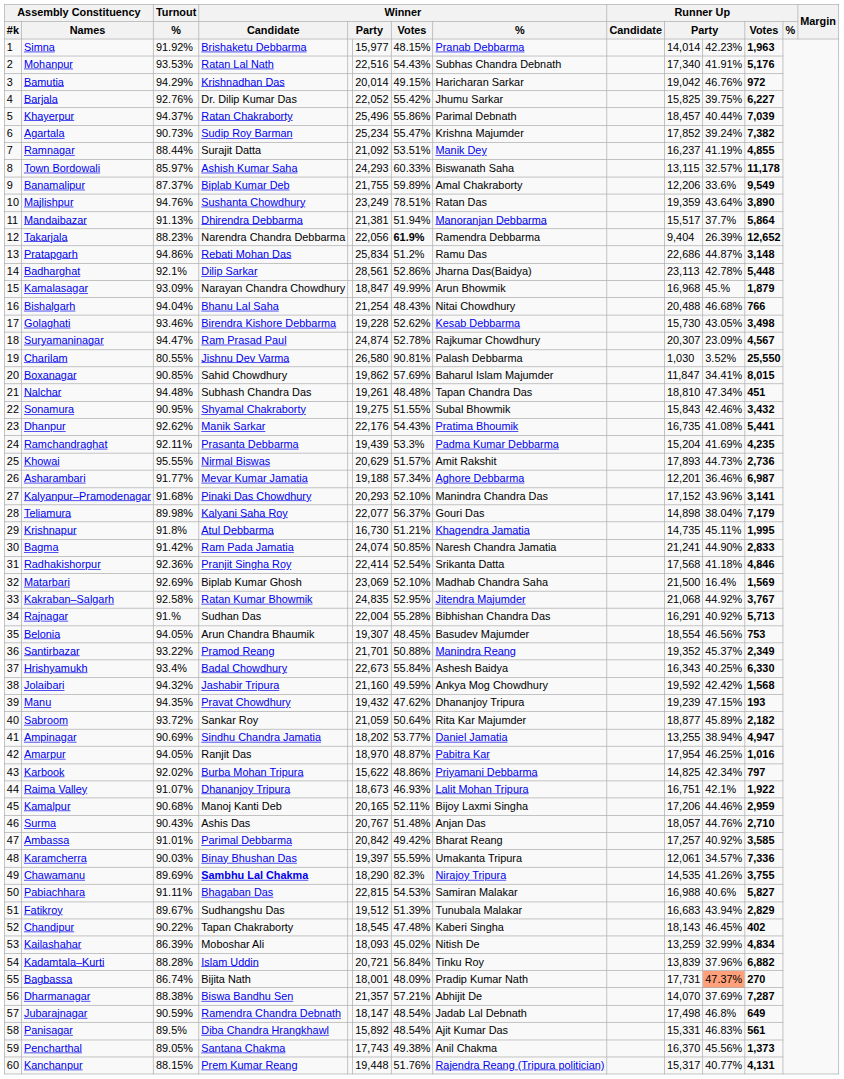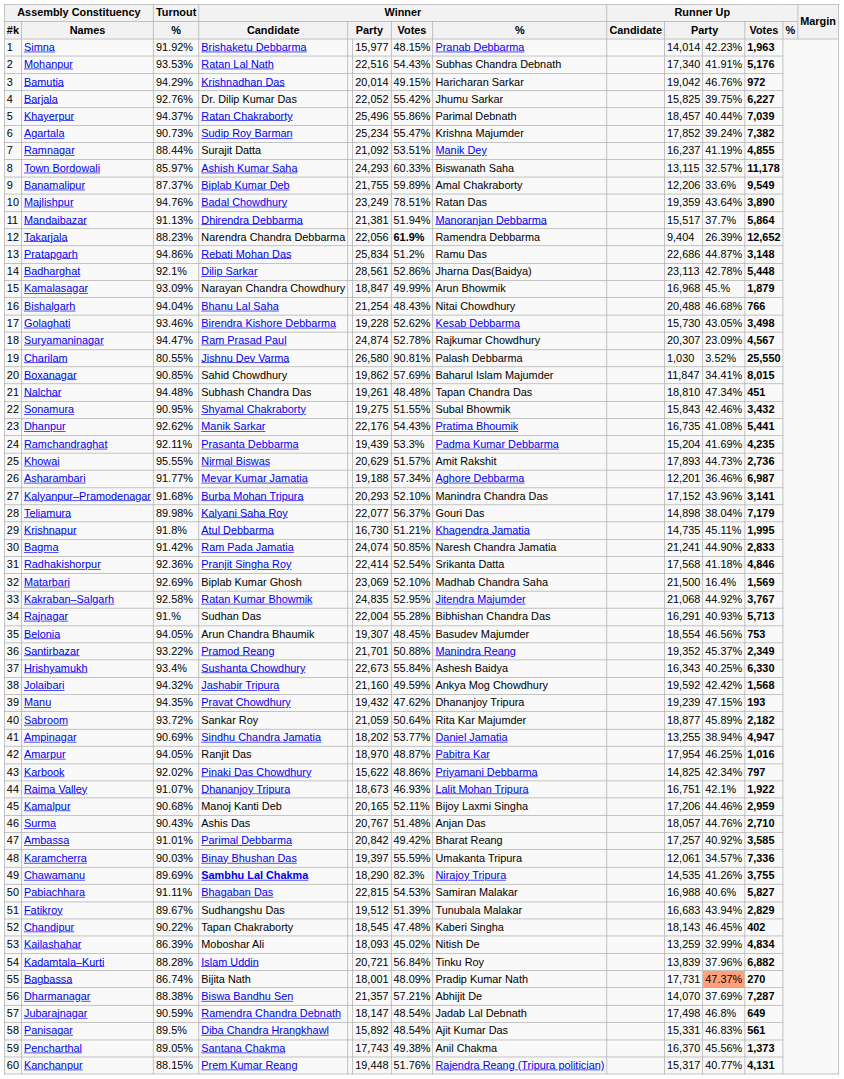(253, 202) Sushanta Chowdhury -> (244, 202) Badal Chowdhury
(256, 496) Pinaki Das Chowdhury -> (252, 496) Burba Mohan Tripura
(724, 617) 40.92% -> (724, 617) 40.93%
(244, 668) Badal Chowdhury -> (253, 668) Sushanta Chowdhury
(252, 772) Burba Mohan Tripura -> (256, 772) Pinaki Das Chowdhury
